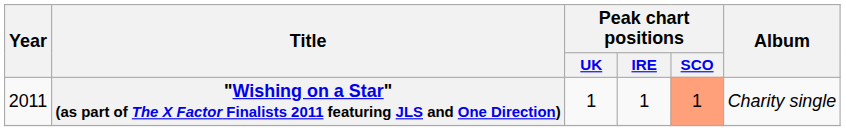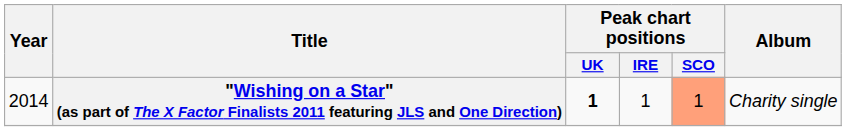(28, 101) 2011 -> (29, 101) 2014
(591, 101) normal -> (593, 101) bold
